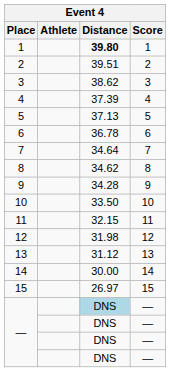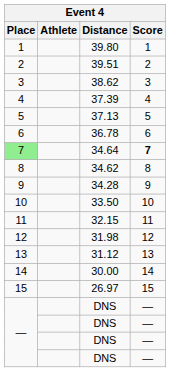(105, 47) bold -> (105, 47) normal
(21, 151) no background -> (21, 151) lightgreen background
(148, 151) normal -> (148, 151) bold
(105, 306) lightblue background -> (105, 306) no background
